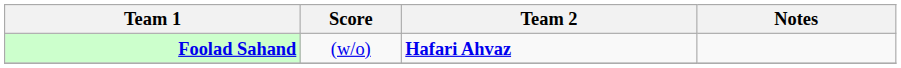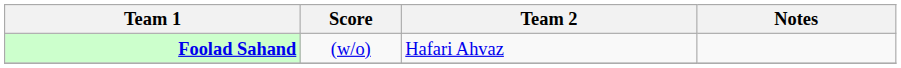(458, 48) bold -> (455, 48) normal
